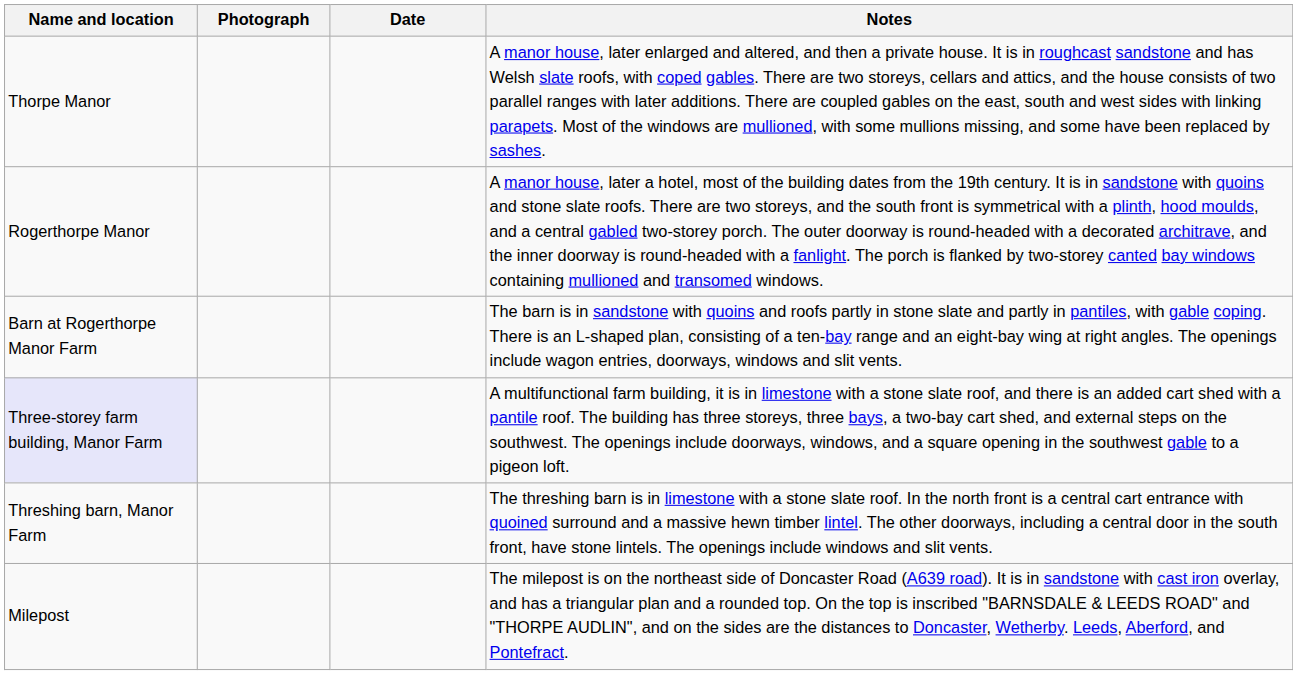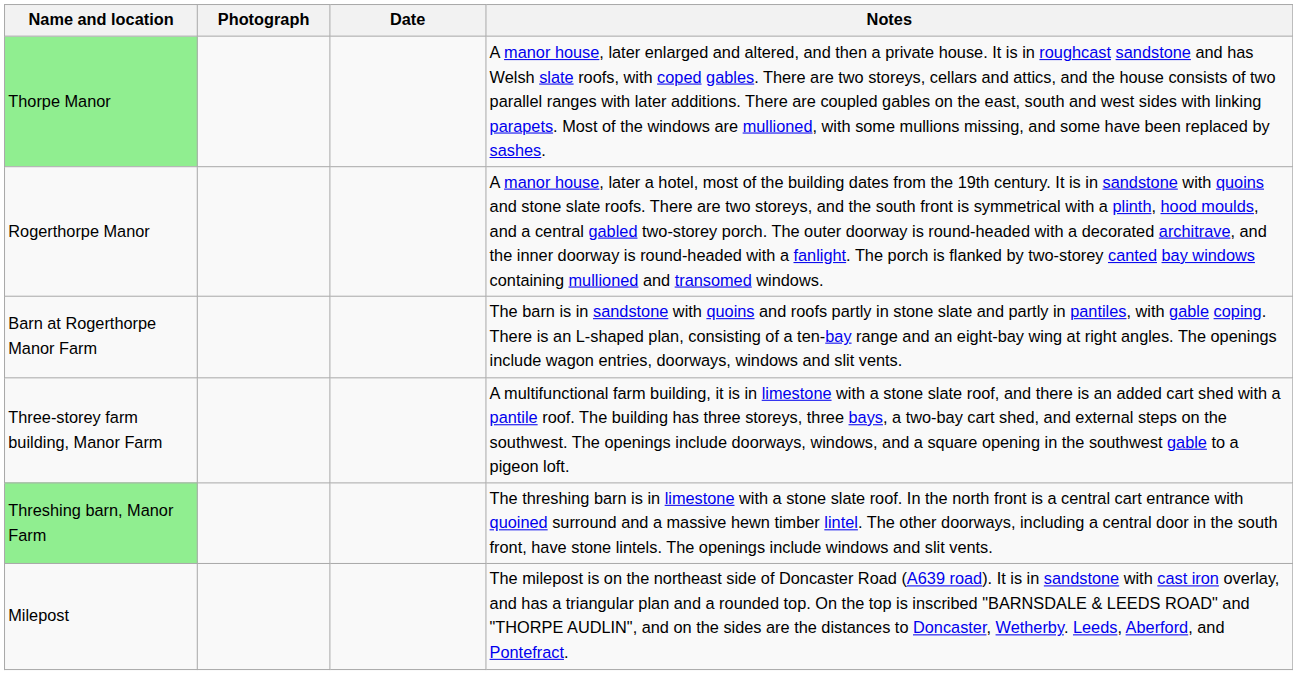(60, 101) no background -> (60, 101) lightgreen background
(85, 430) lavender background -> (85, 430) no background
(91, 523) no background -> (91, 523) lightgreen background
